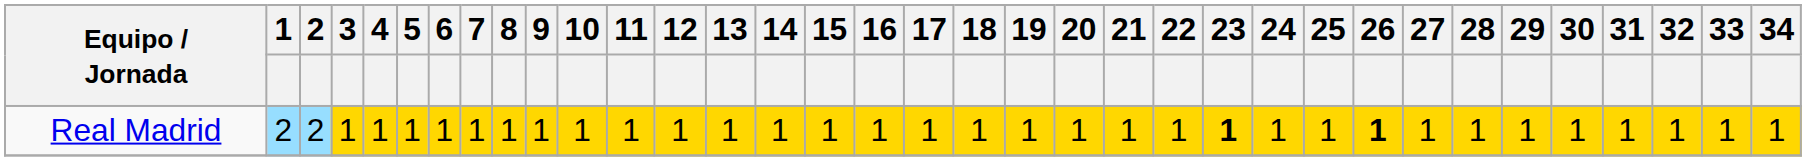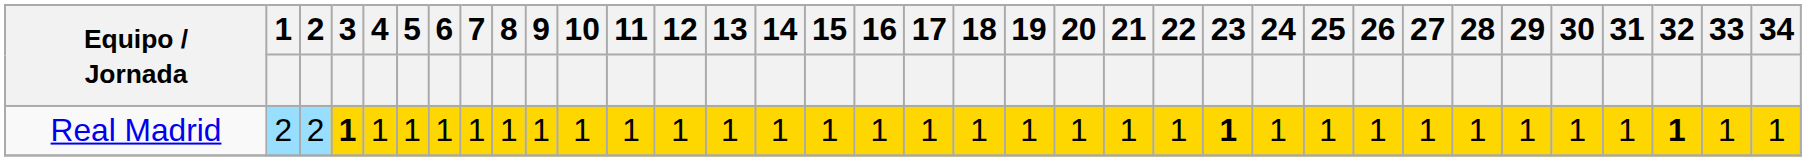(348, 130) normal -> (348, 130) bold
(1378, 130) bold -> (1378, 130) normal
(1677, 130) normal -> (1677, 130) bold
